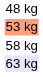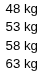(22, 27) lightsalmon background -> (22, 27) no background
(22, 63) lavender background -> (22, 63) no background
